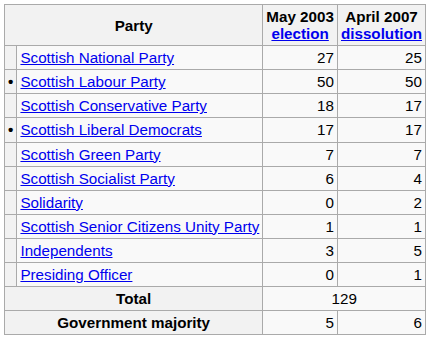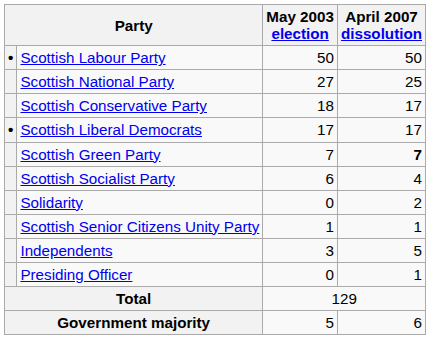rows swapped: (93, 82) <-> (97, 58)
(418, 154) normal -> (418, 154) bold
